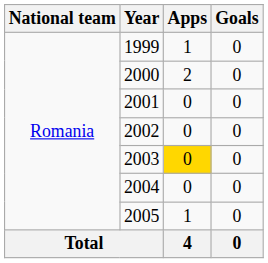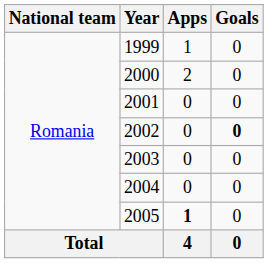(237, 131) normal -> (237, 131) bold
(187, 159) gold background -> (187, 159) no background
(187, 215) normal -> (187, 215) bold
